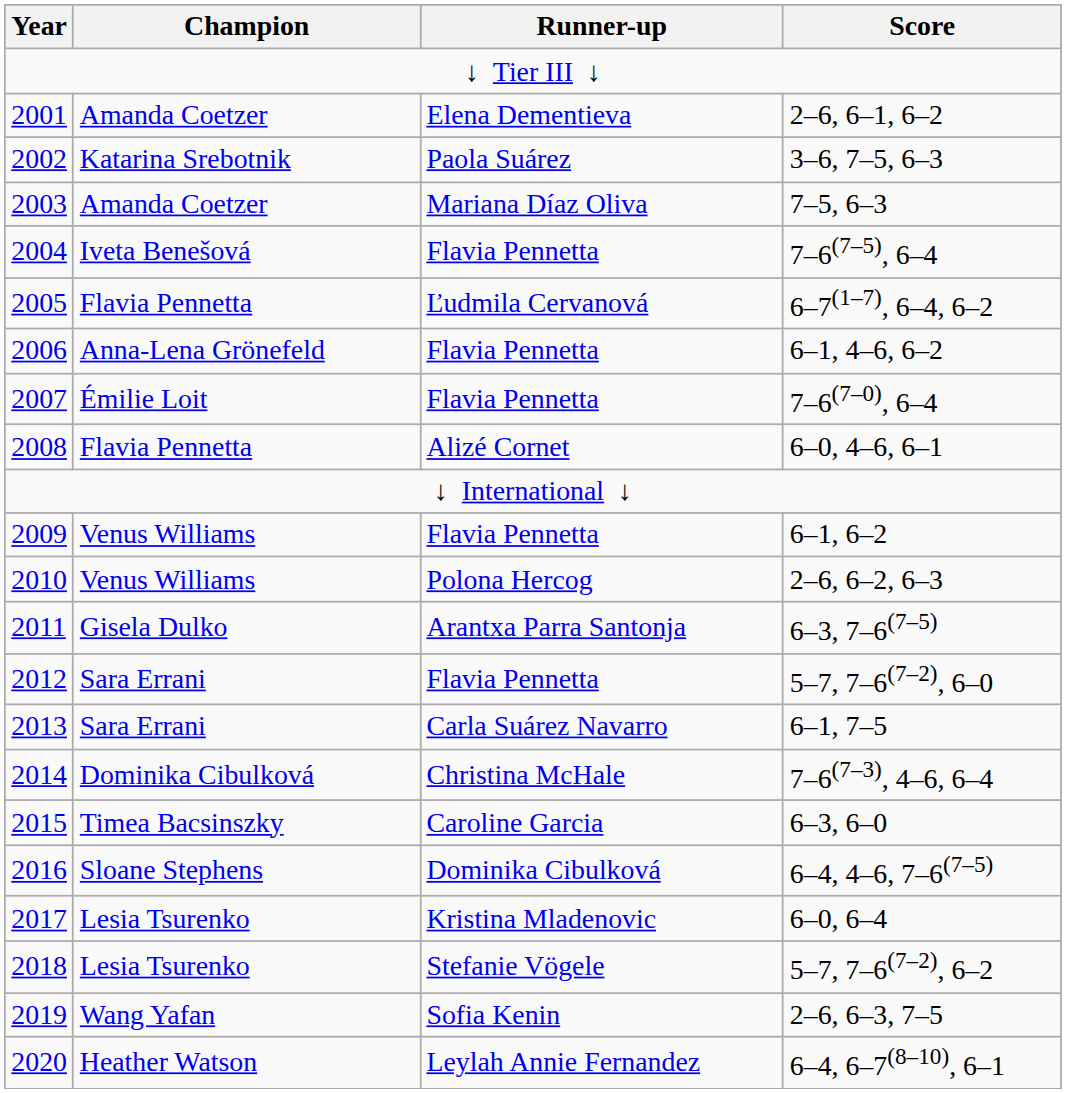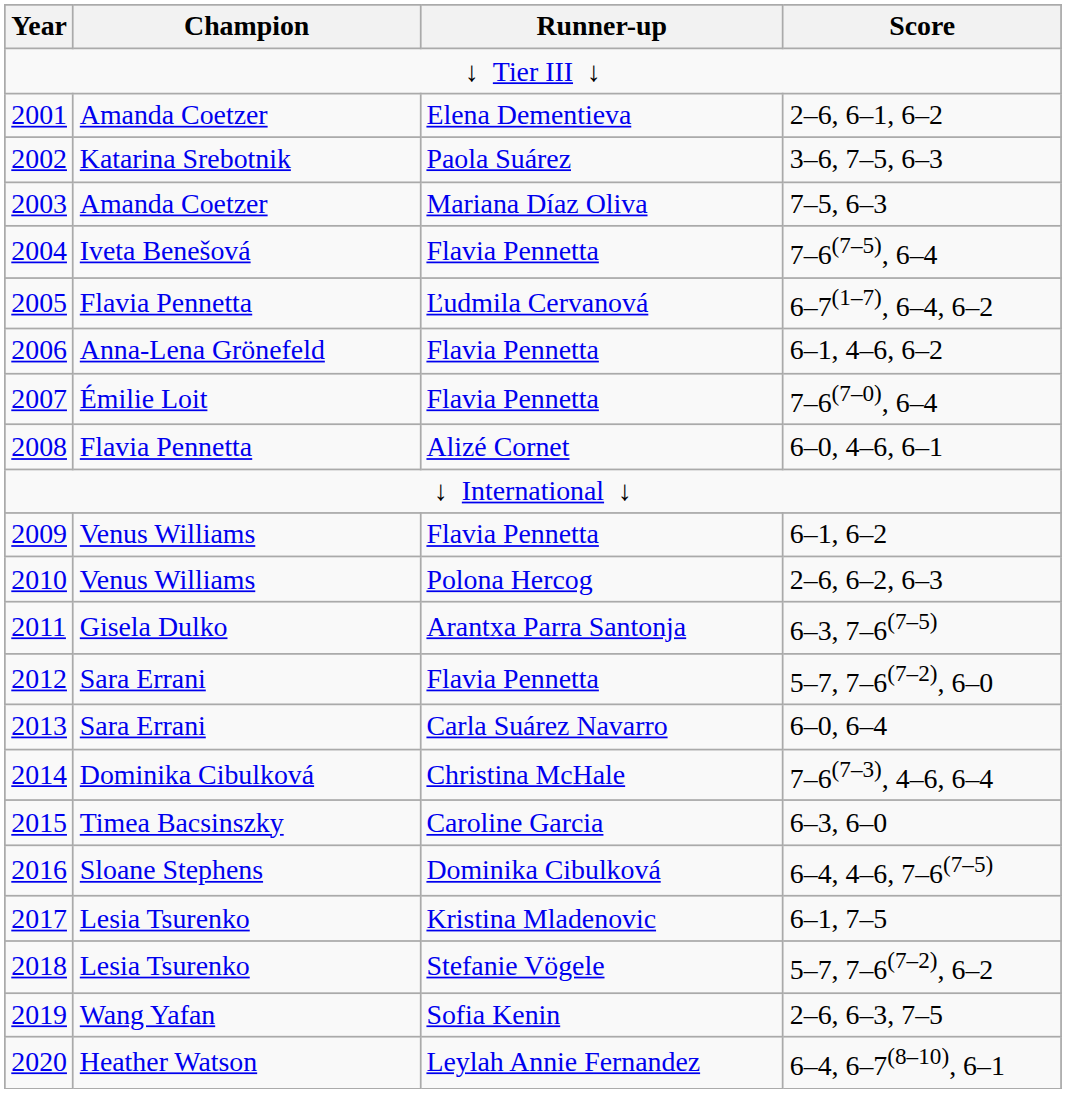(839, 726) 6–1, 7–5 -> (839, 726) 6–0, 6–4
(839, 918) 6–0, 6–4 -> (839, 918) 6–1, 7–5
